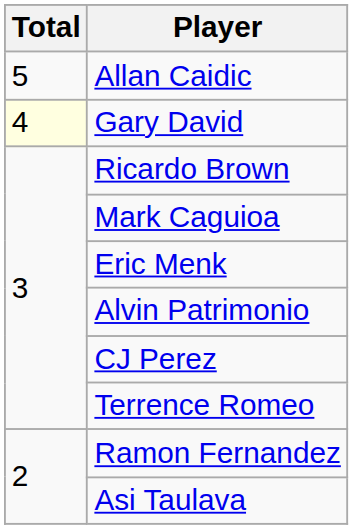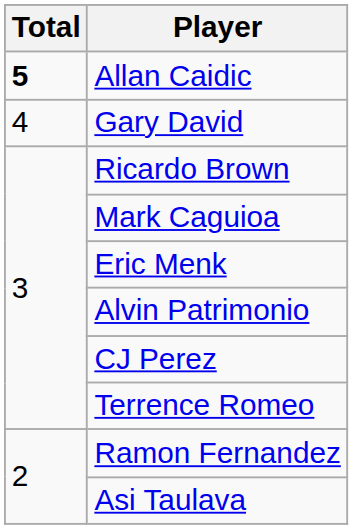(20, 75) normal -> (20, 75) bold
(20, 122) lightyellow background -> (20, 122) no background
